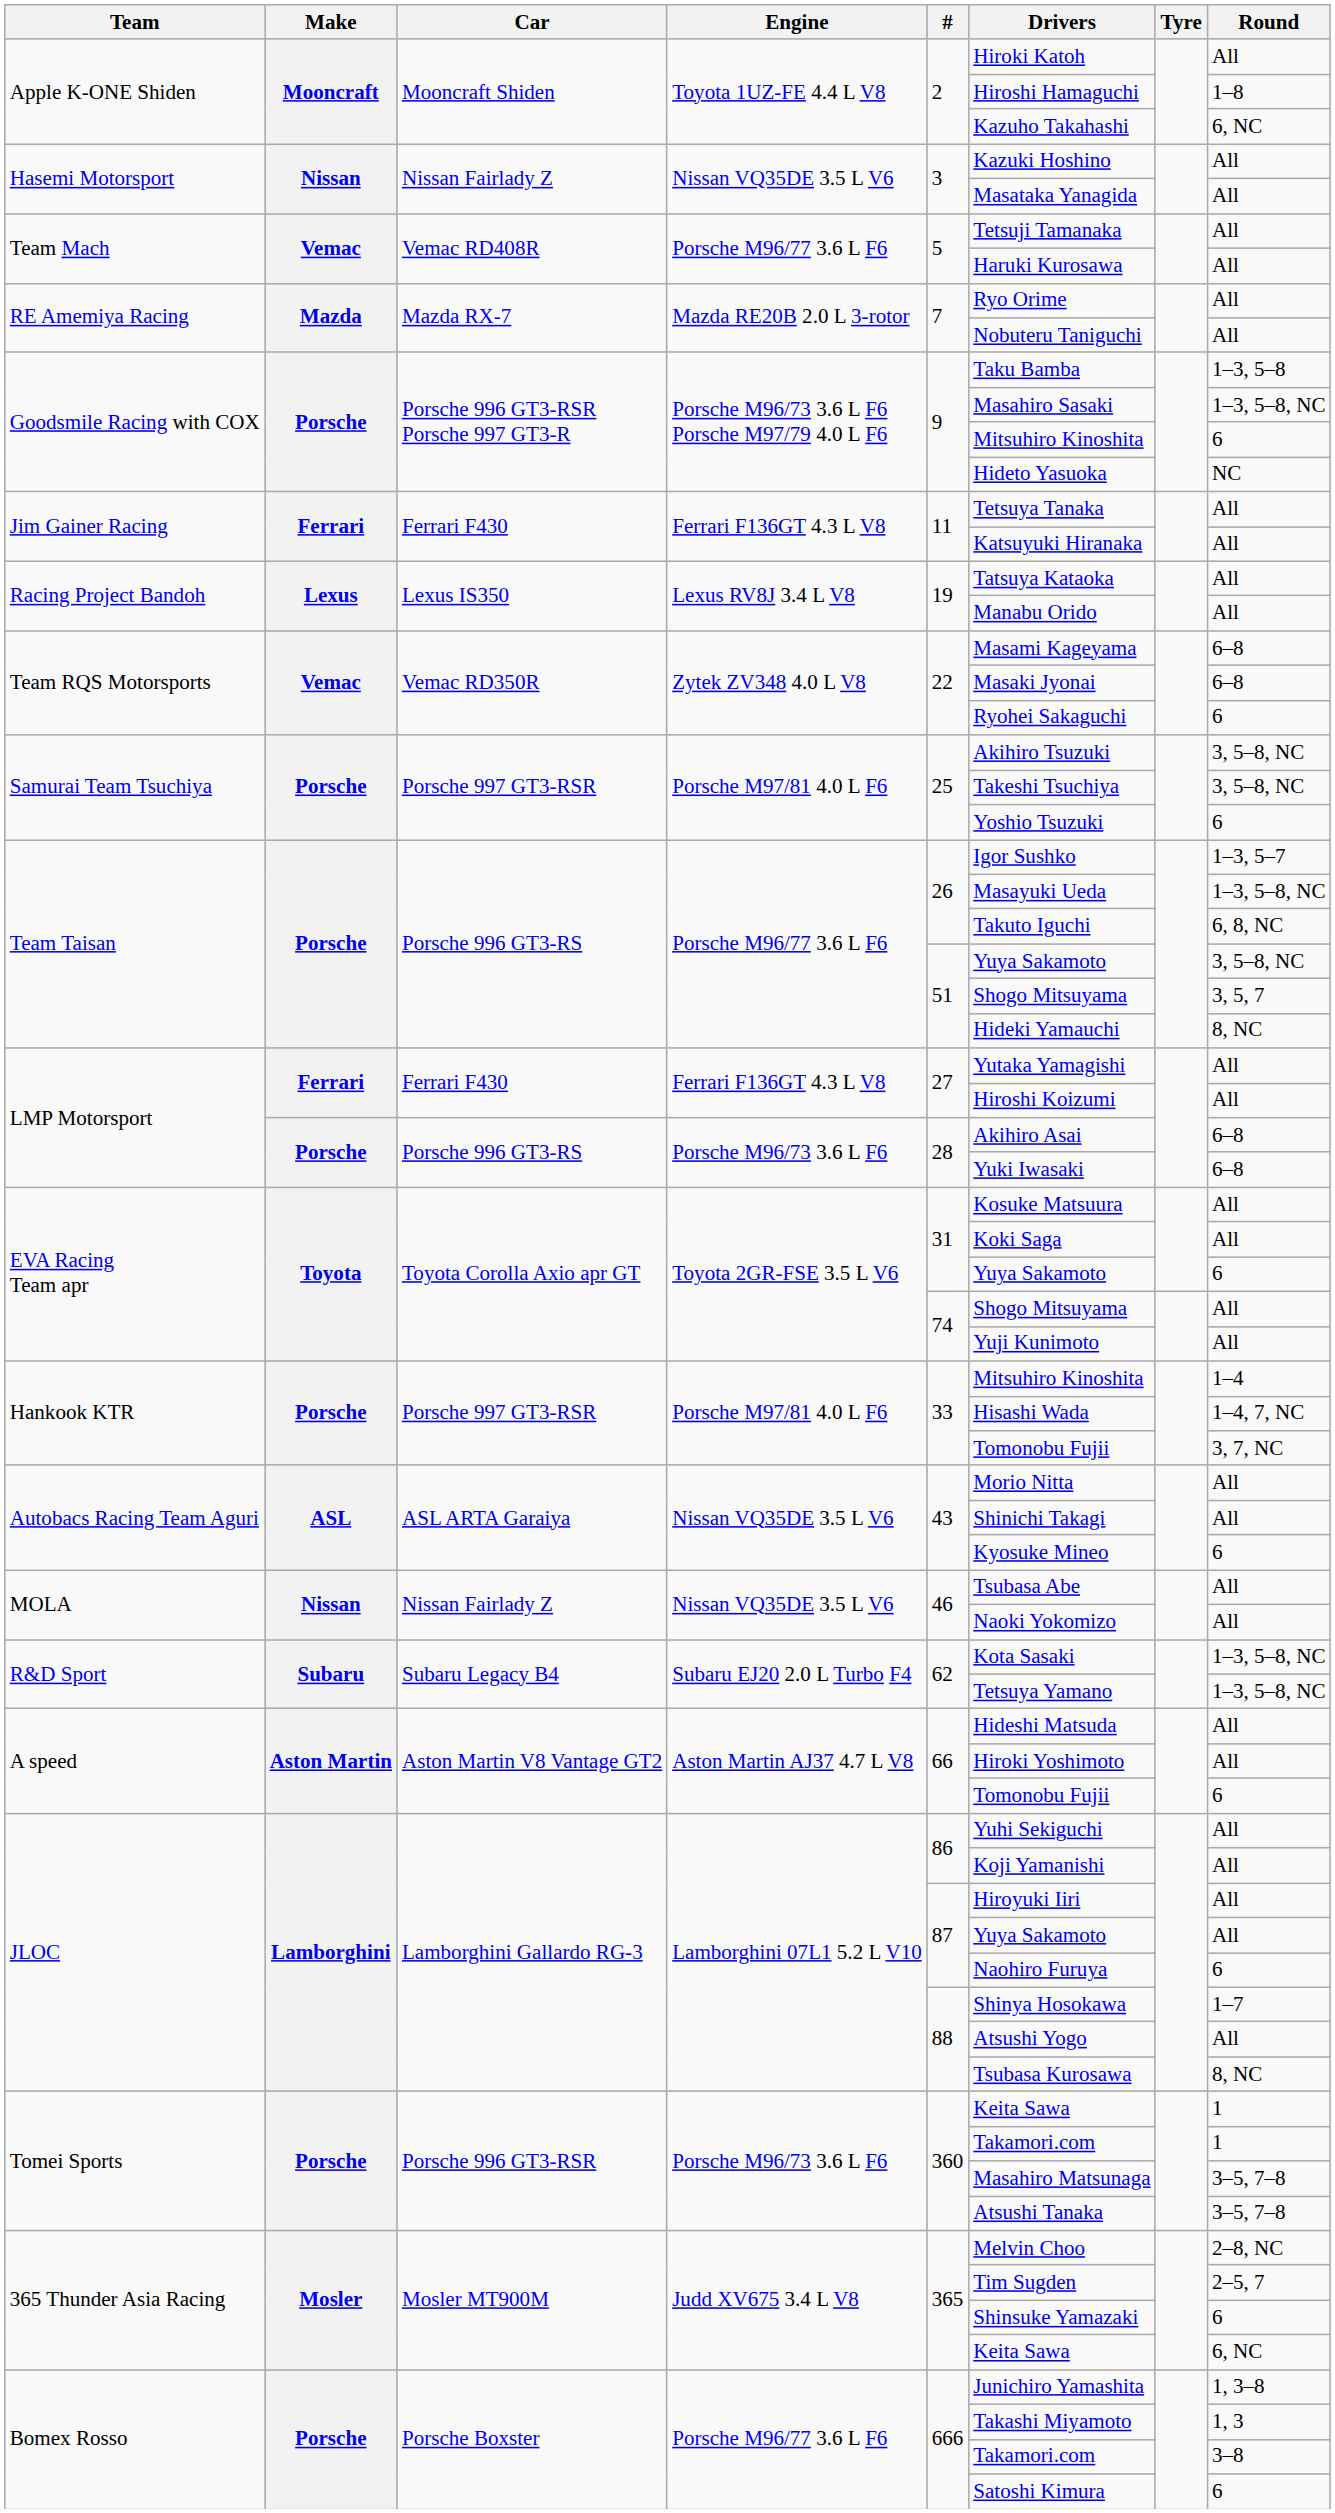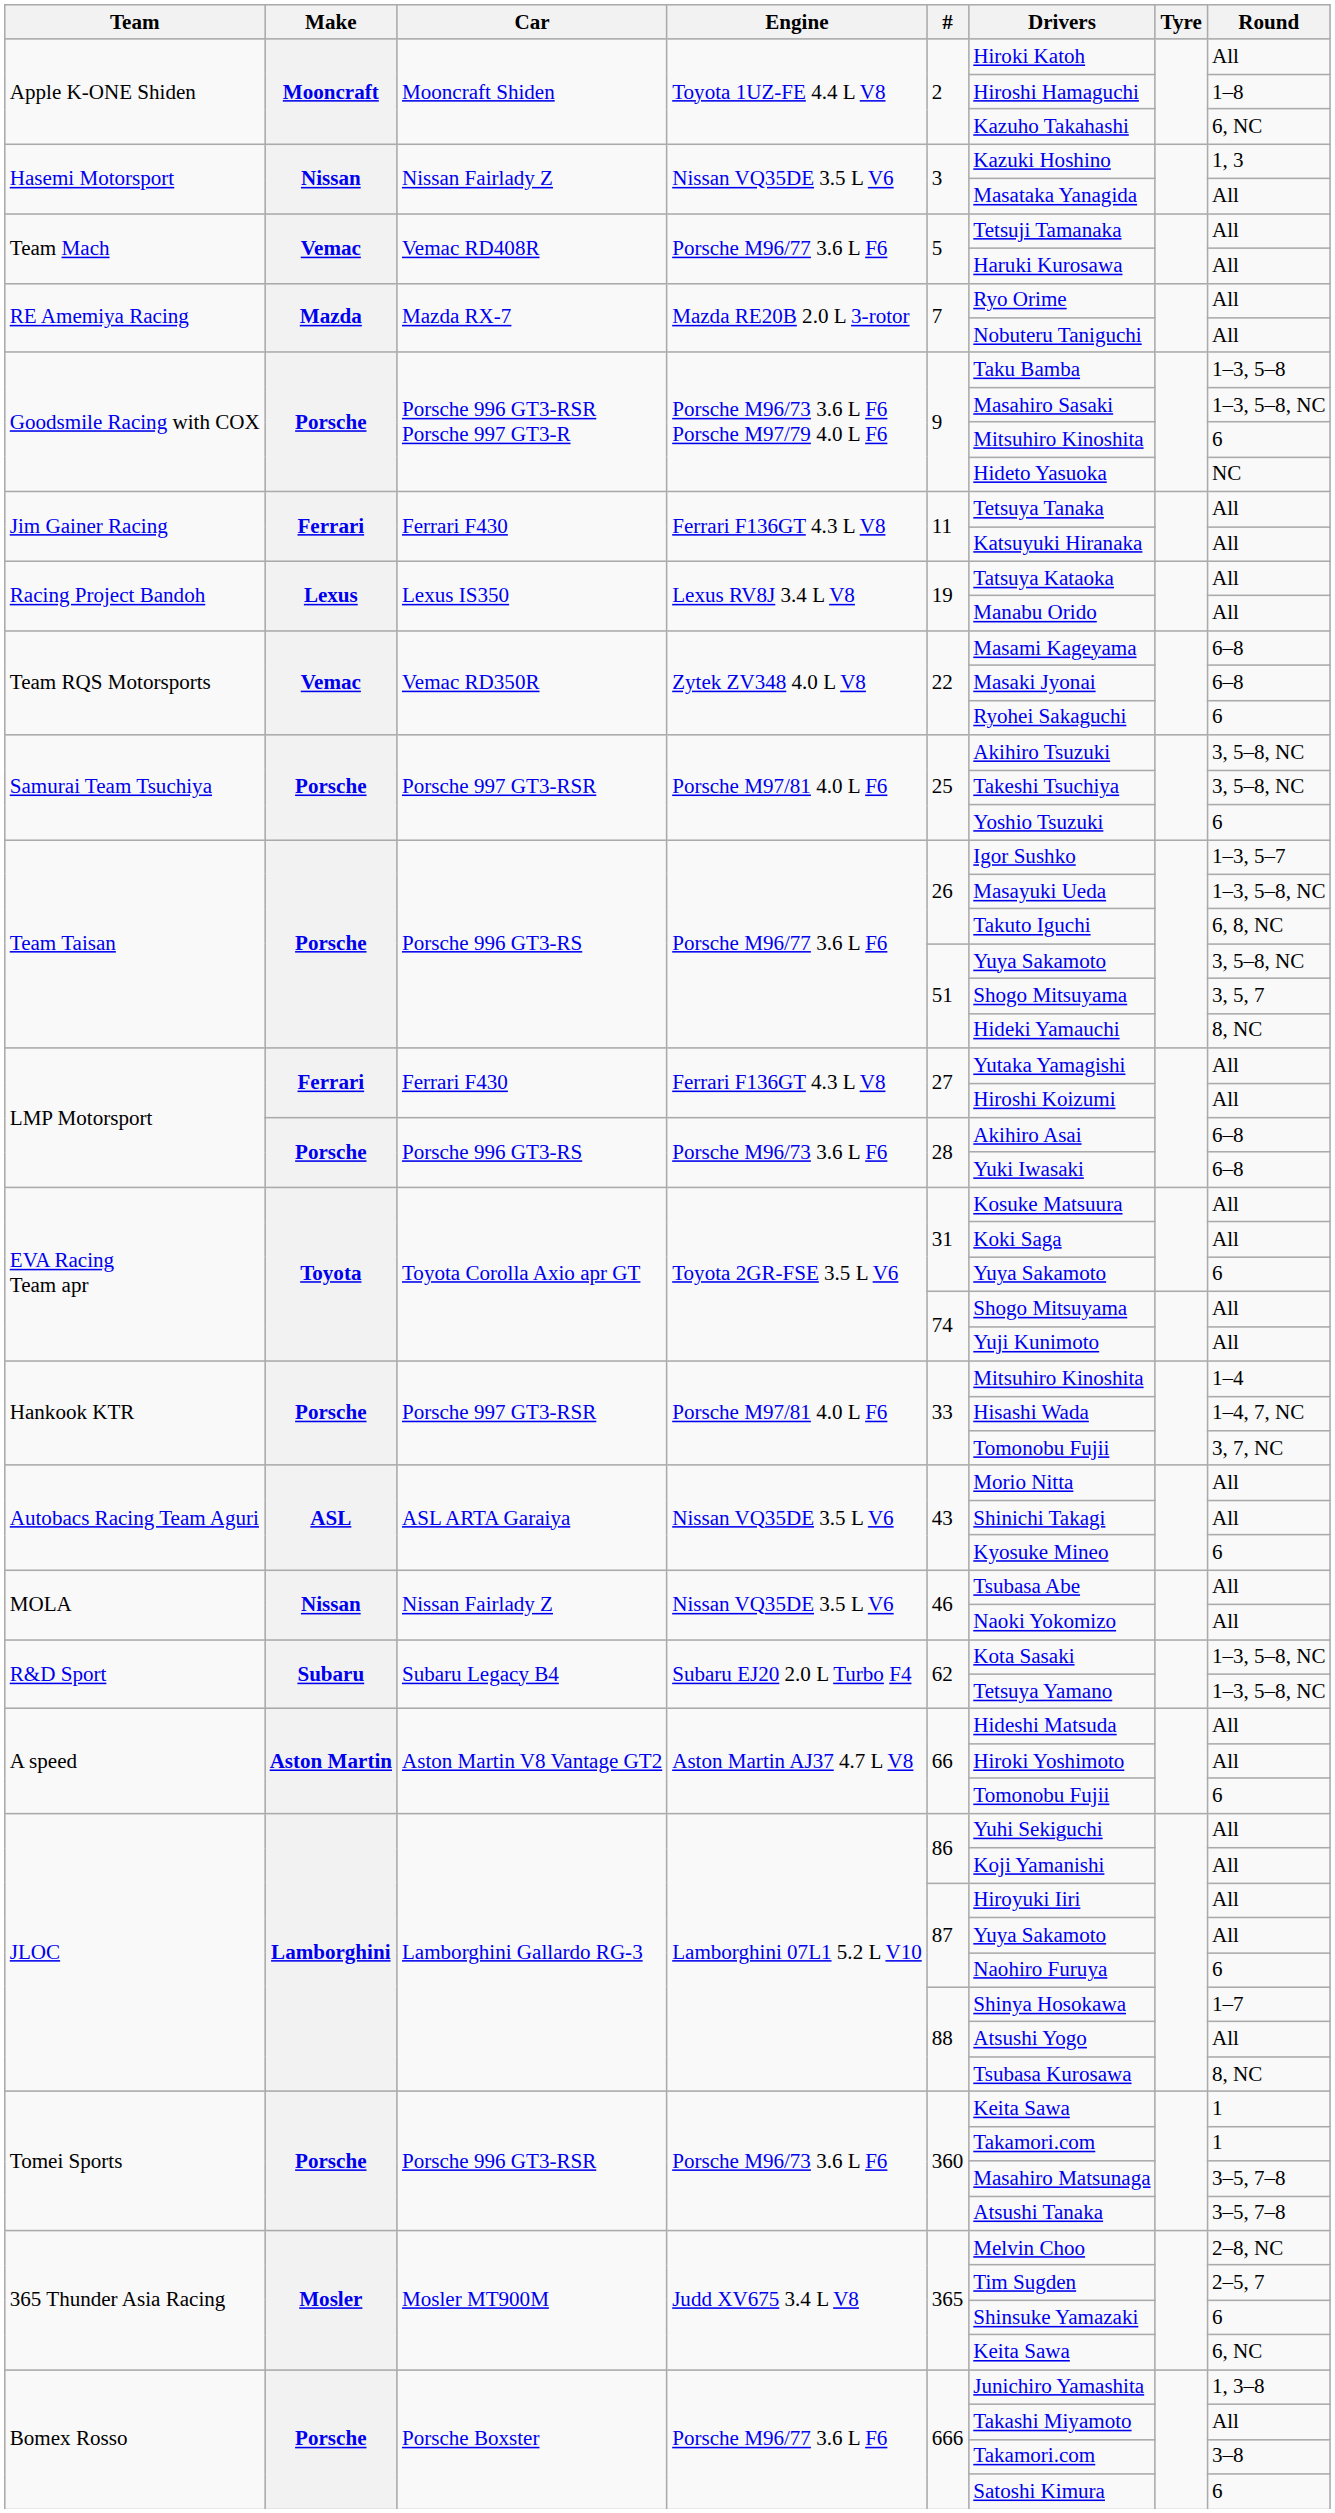(1225, 160) All -> (1228, 160) 1, 3
(1228, 2421) 1, 3 -> (1225, 2421) All
